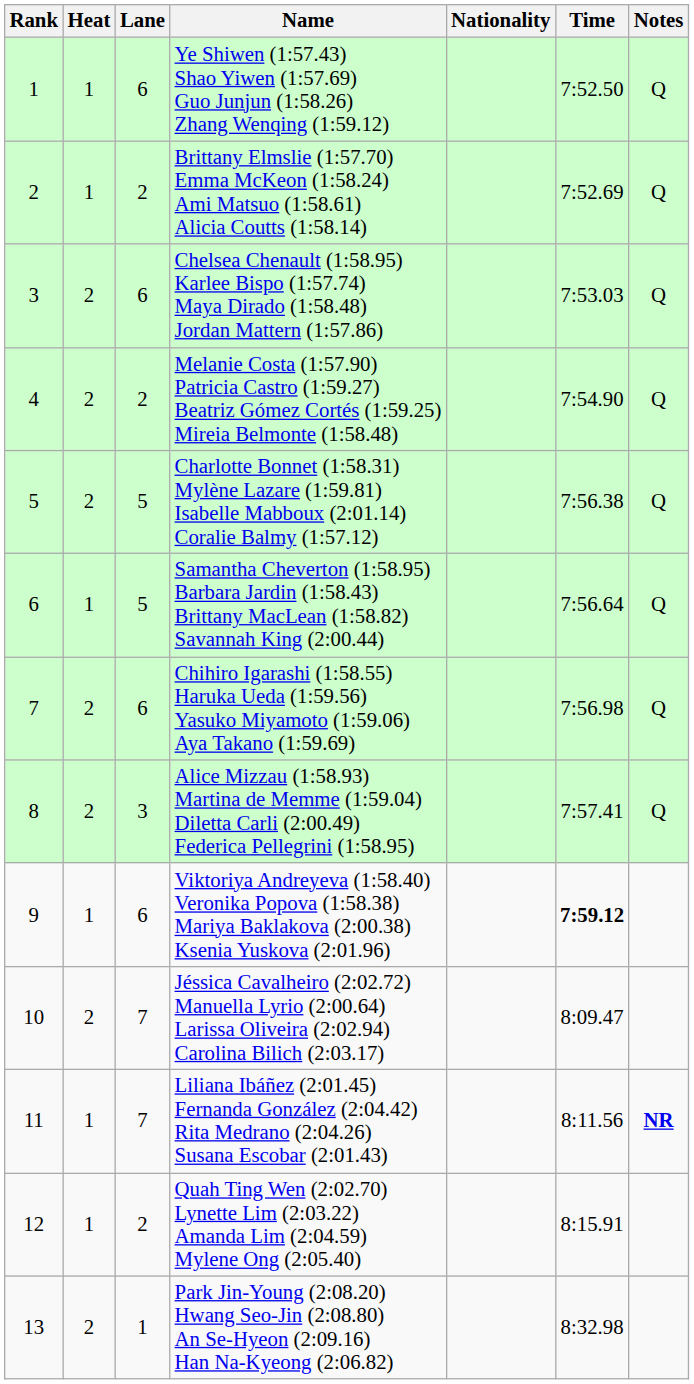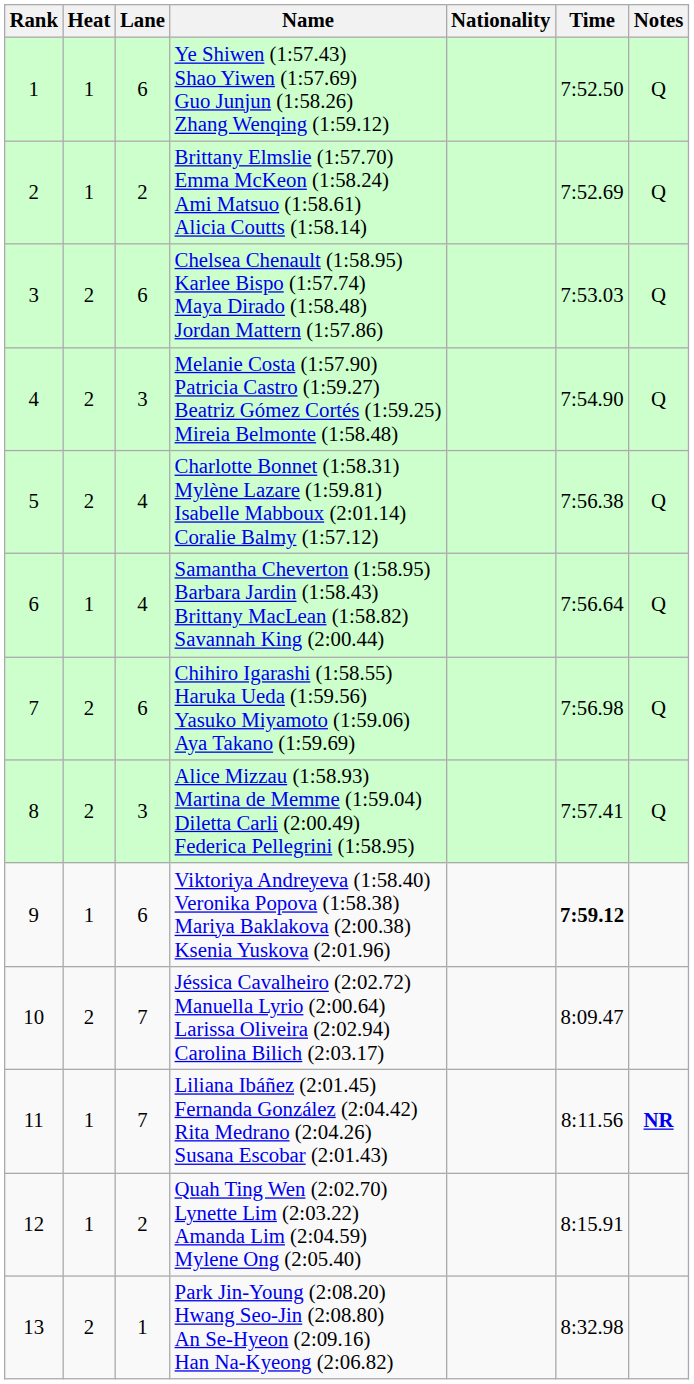(142, 398) 2 -> (142, 398) 3
(142, 501) 5 -> (142, 501) 4
(142, 605) 5 -> (142, 605) 4
